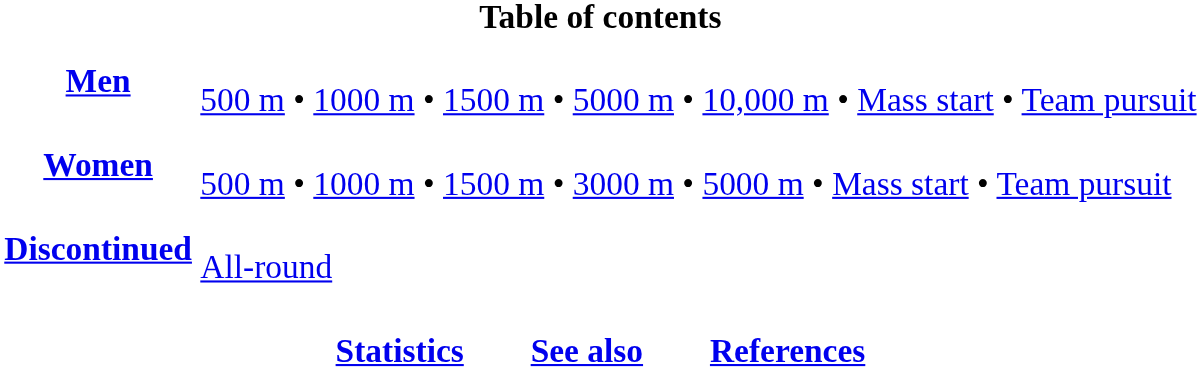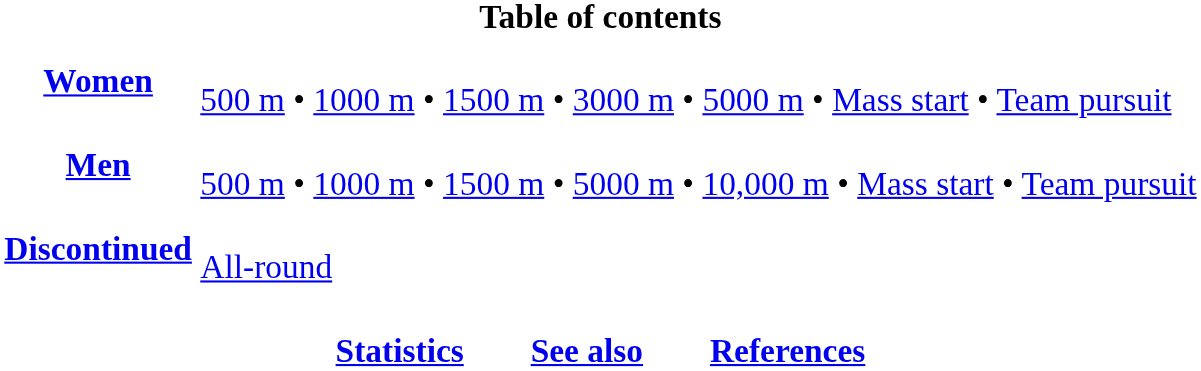rows swapped: (98, 81) <-> (98, 164)
